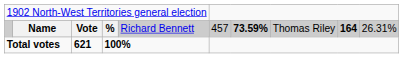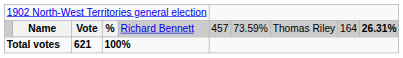(251, 28) bold -> (251, 28) normal
(348, 28) bold -> (348, 28) normal
(379, 28) normal -> (379, 28) bold
